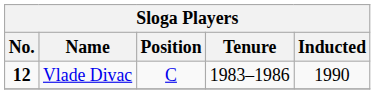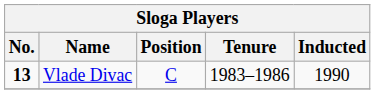(22, 74) 12 -> (22, 74) 13
